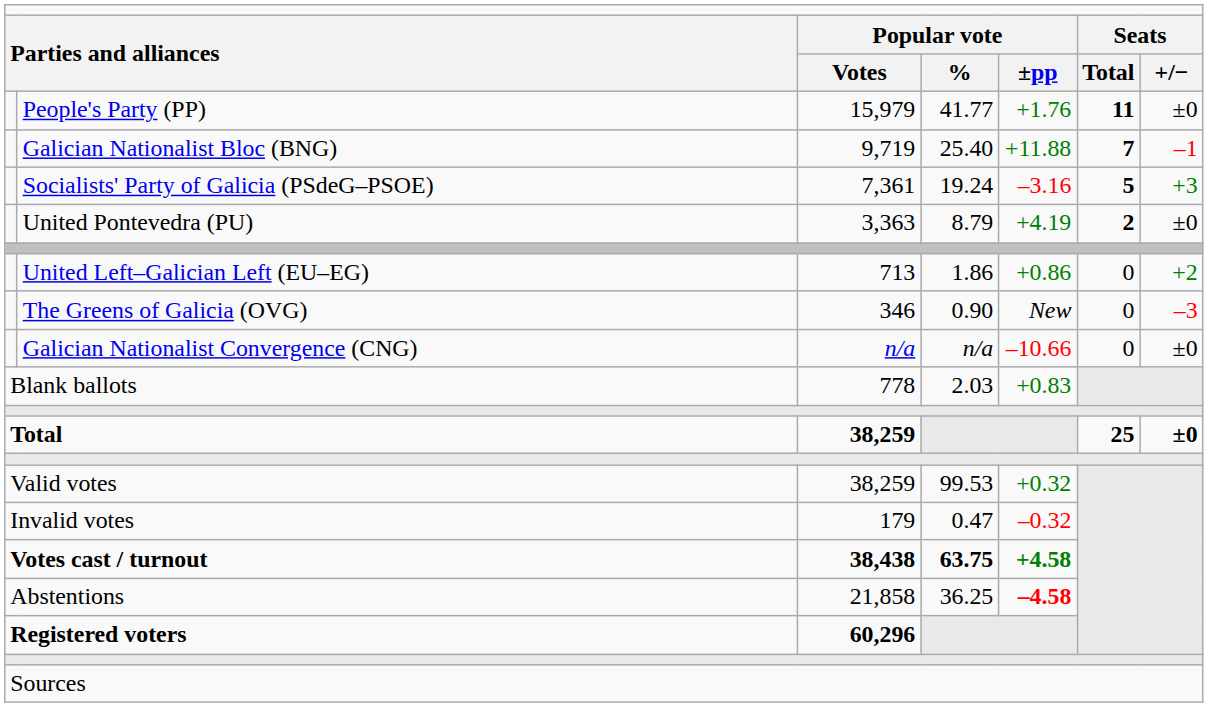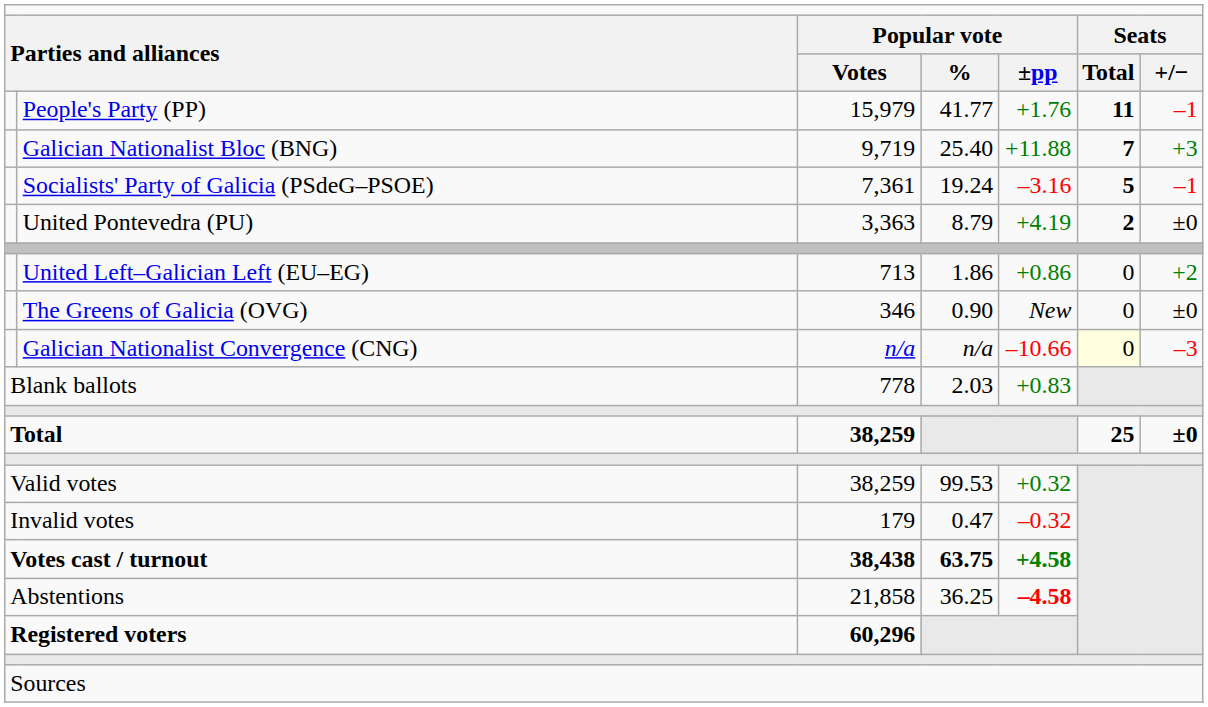(1185, 110) ±0 -> (1186, 110) –1
(1186, 147) –1 -> (1185, 147) +3
(1185, 185) +3 -> (1186, 185) –1
(1186, 310) –3 -> (1185, 310) ±0
(1128, 347) no background -> (1128, 347) lightyellow background
(1185, 347) ±0 -> (1186, 347) –3
